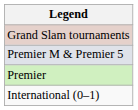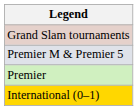(53, 95) no background -> (53, 95) gold background
